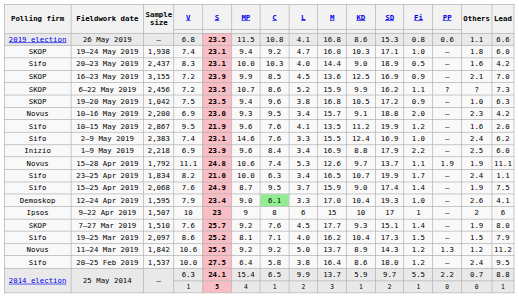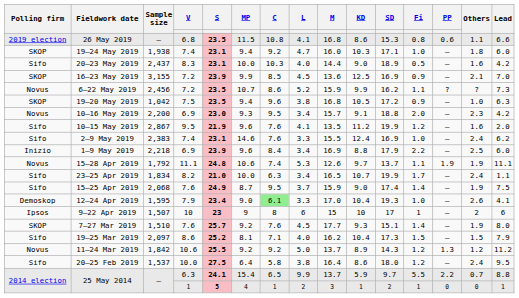(38, 88) SKOP -> (38, 88) Novus
